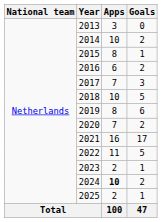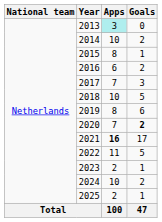(114, 26) no background -> (114, 26) paleturquoise background
(142, 125) normal -> (142, 125) bold
(114, 139) normal -> (114, 139) bold
(114, 182) bold -> (114, 182) normal
